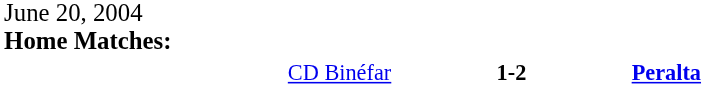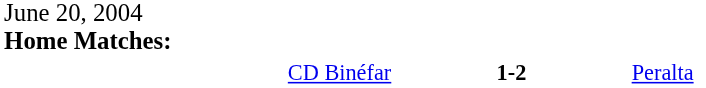(666, 73) bold -> (663, 73) normal
